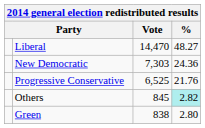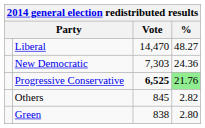(157, 81) normal -> (157, 81) bold
(186, 81) no background -> (186, 81) lightgreen background
(189, 98) paleturquoise background -> (189, 98) no background
